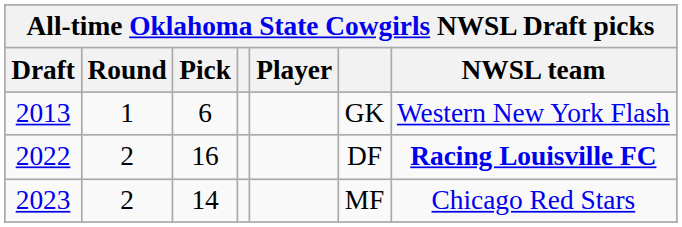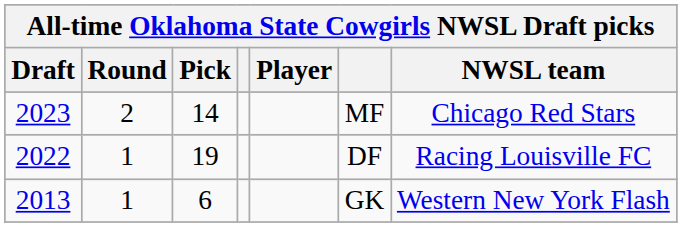rows swapped: (43, 112) <-> (43, 199)
(127, 156) 2 -> (127, 156) 1
(205, 156) 16 -> (205, 156) 19
(533, 156) bold -> (533, 156) normal
